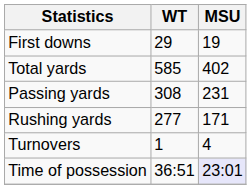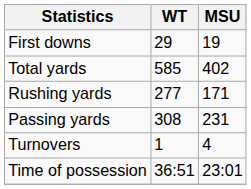rows swapped: (60, 119) <-> (59, 94)
(222, 171) lavender background -> (222, 171) no background
